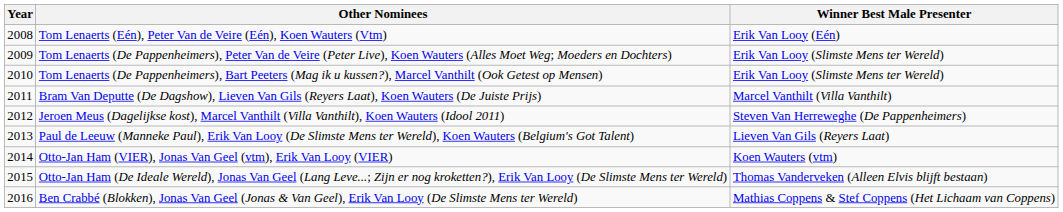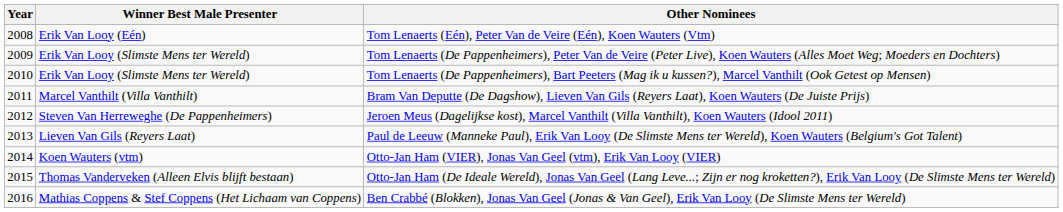columns swapped: (894, 14) <-> (383, 14)
